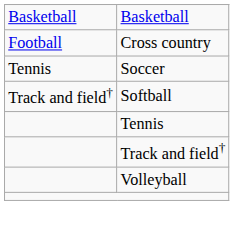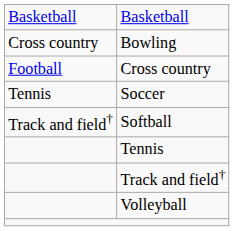+ row: (148, 42)
